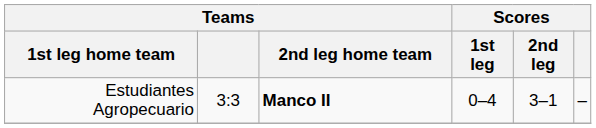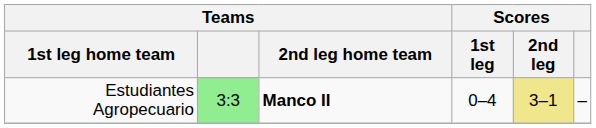(228, 100) no background -> (228, 100) lightgreen background
(543, 100) no background -> (543, 100) khaki background
